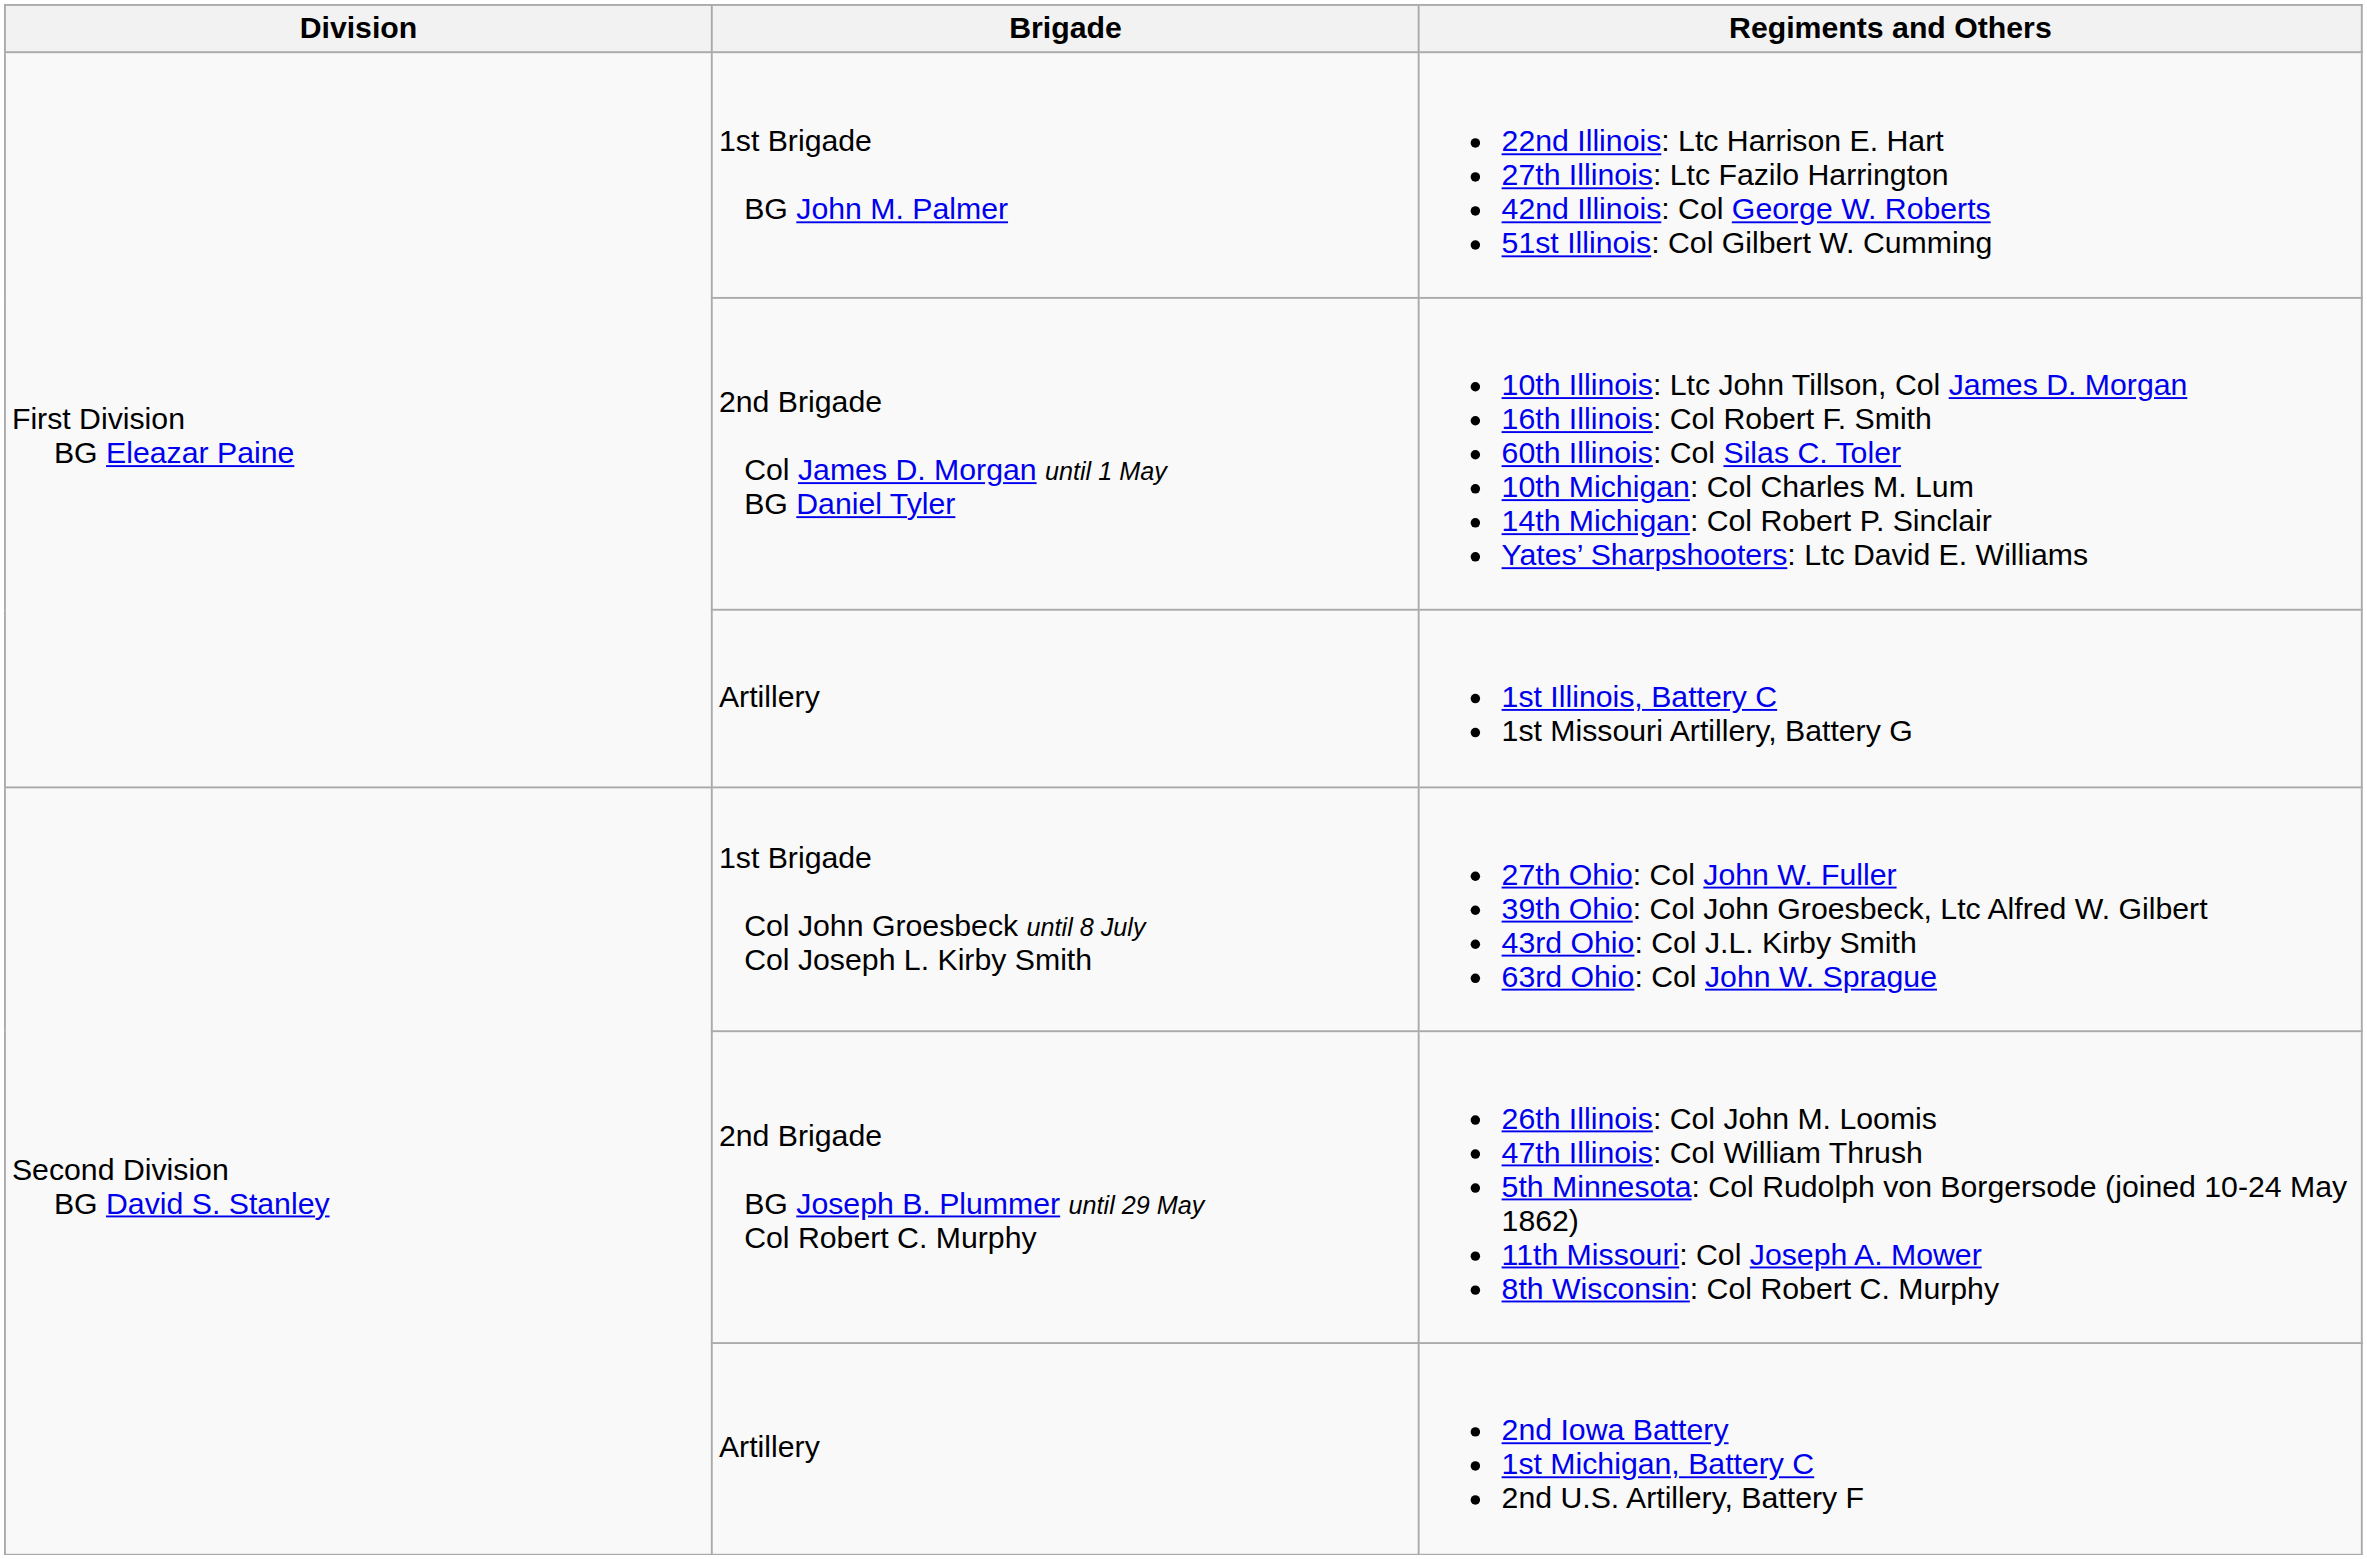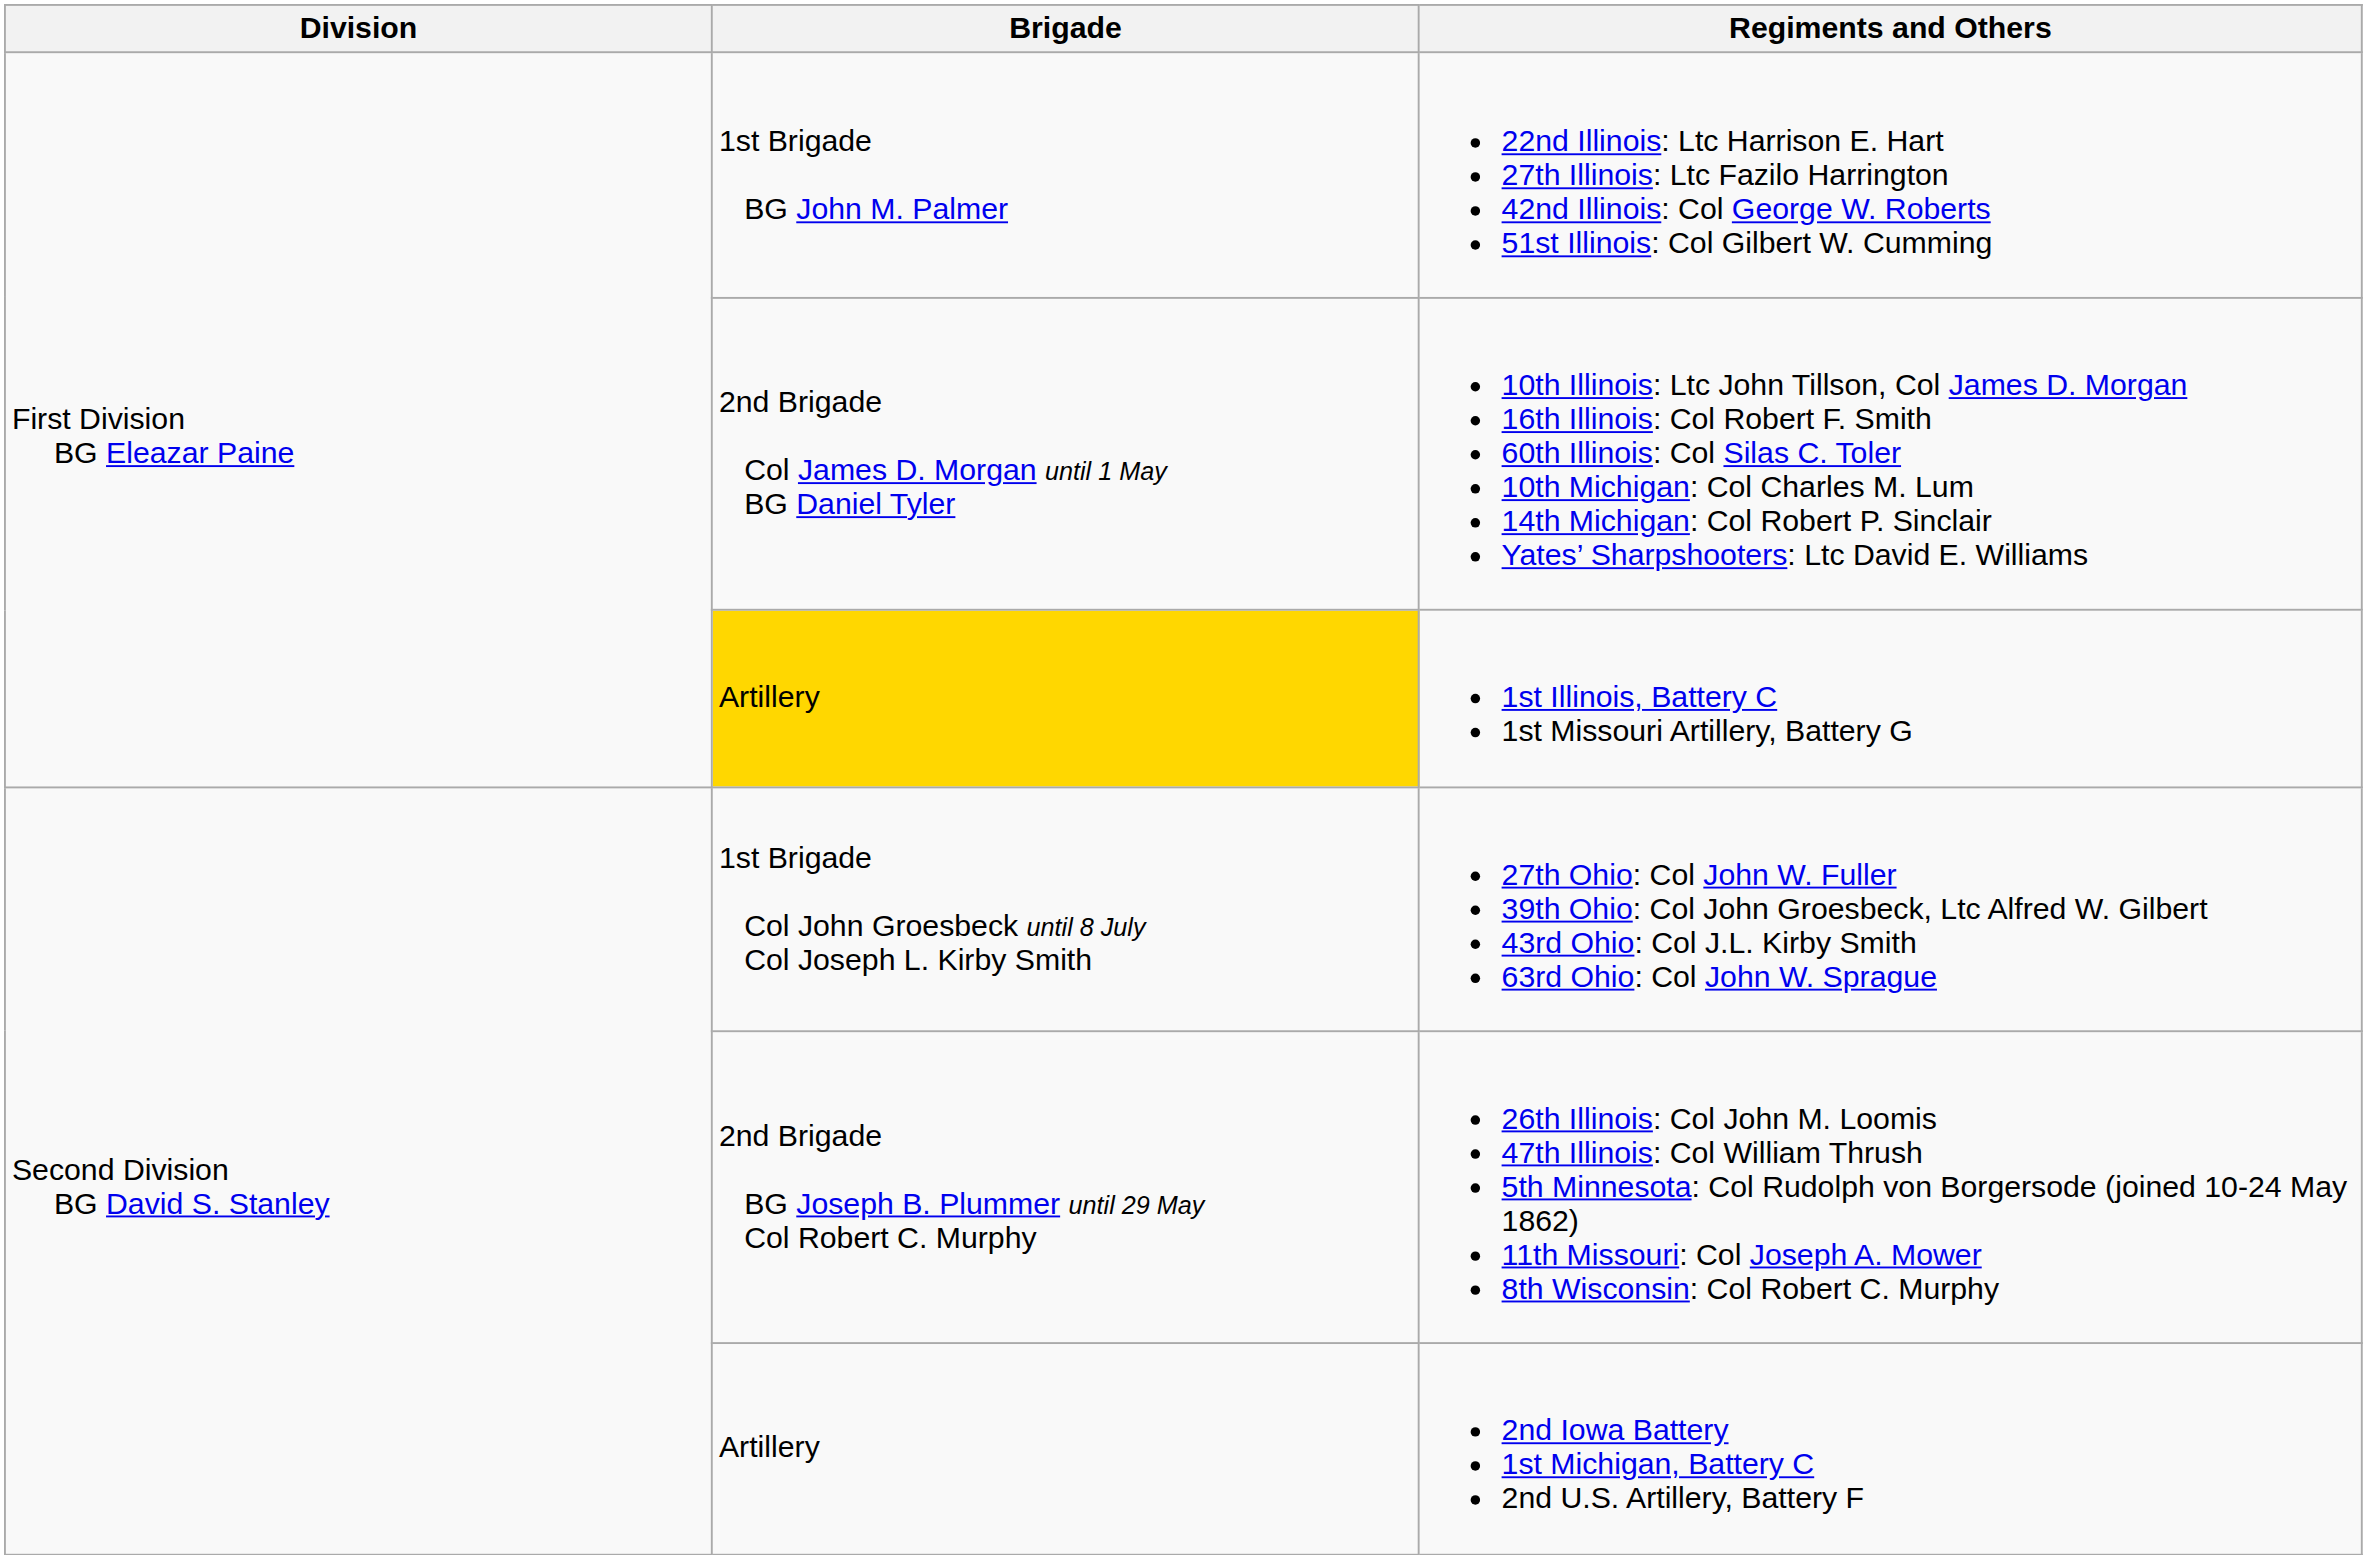(769, 697) no background -> (769, 697) gold background
